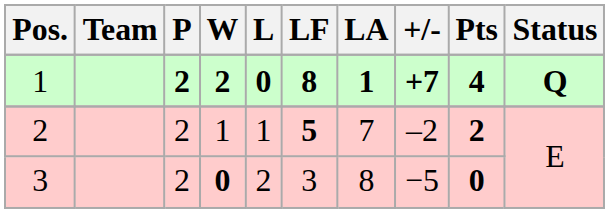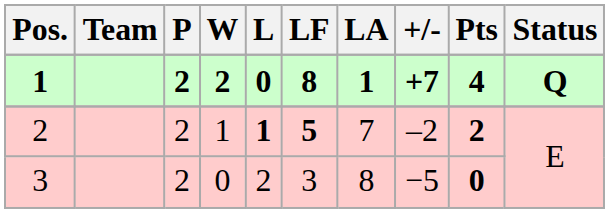(40, 80) normal -> (40, 80) bold
(264, 130) normal -> (264, 130) bold
(222, 181) bold -> (222, 181) normal
